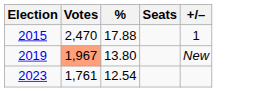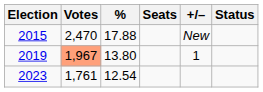+ column: (235, 14)
(196, 35) 1 -> (196, 35) New
(196, 55) New -> (196, 55) 1
